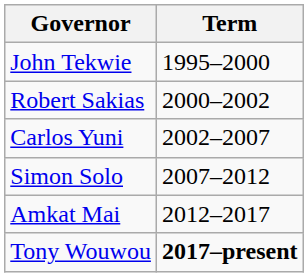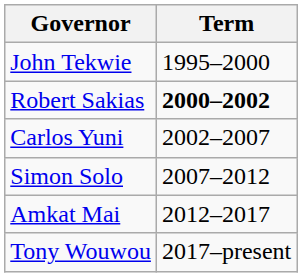(216, 99) normal -> (216, 99) bold
(230, 251) bold -> (227, 251) normal
